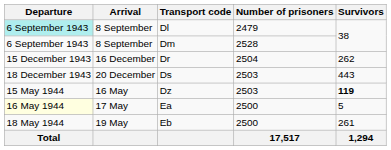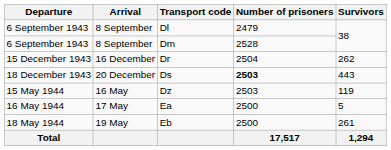(47, 28) paleturquoise background -> (47, 28) no background
(247, 75) normal -> (247, 75) bold
(346, 91) bold -> (346, 91) normal
(35, 106) lightyellow background -> (35, 106) no background
